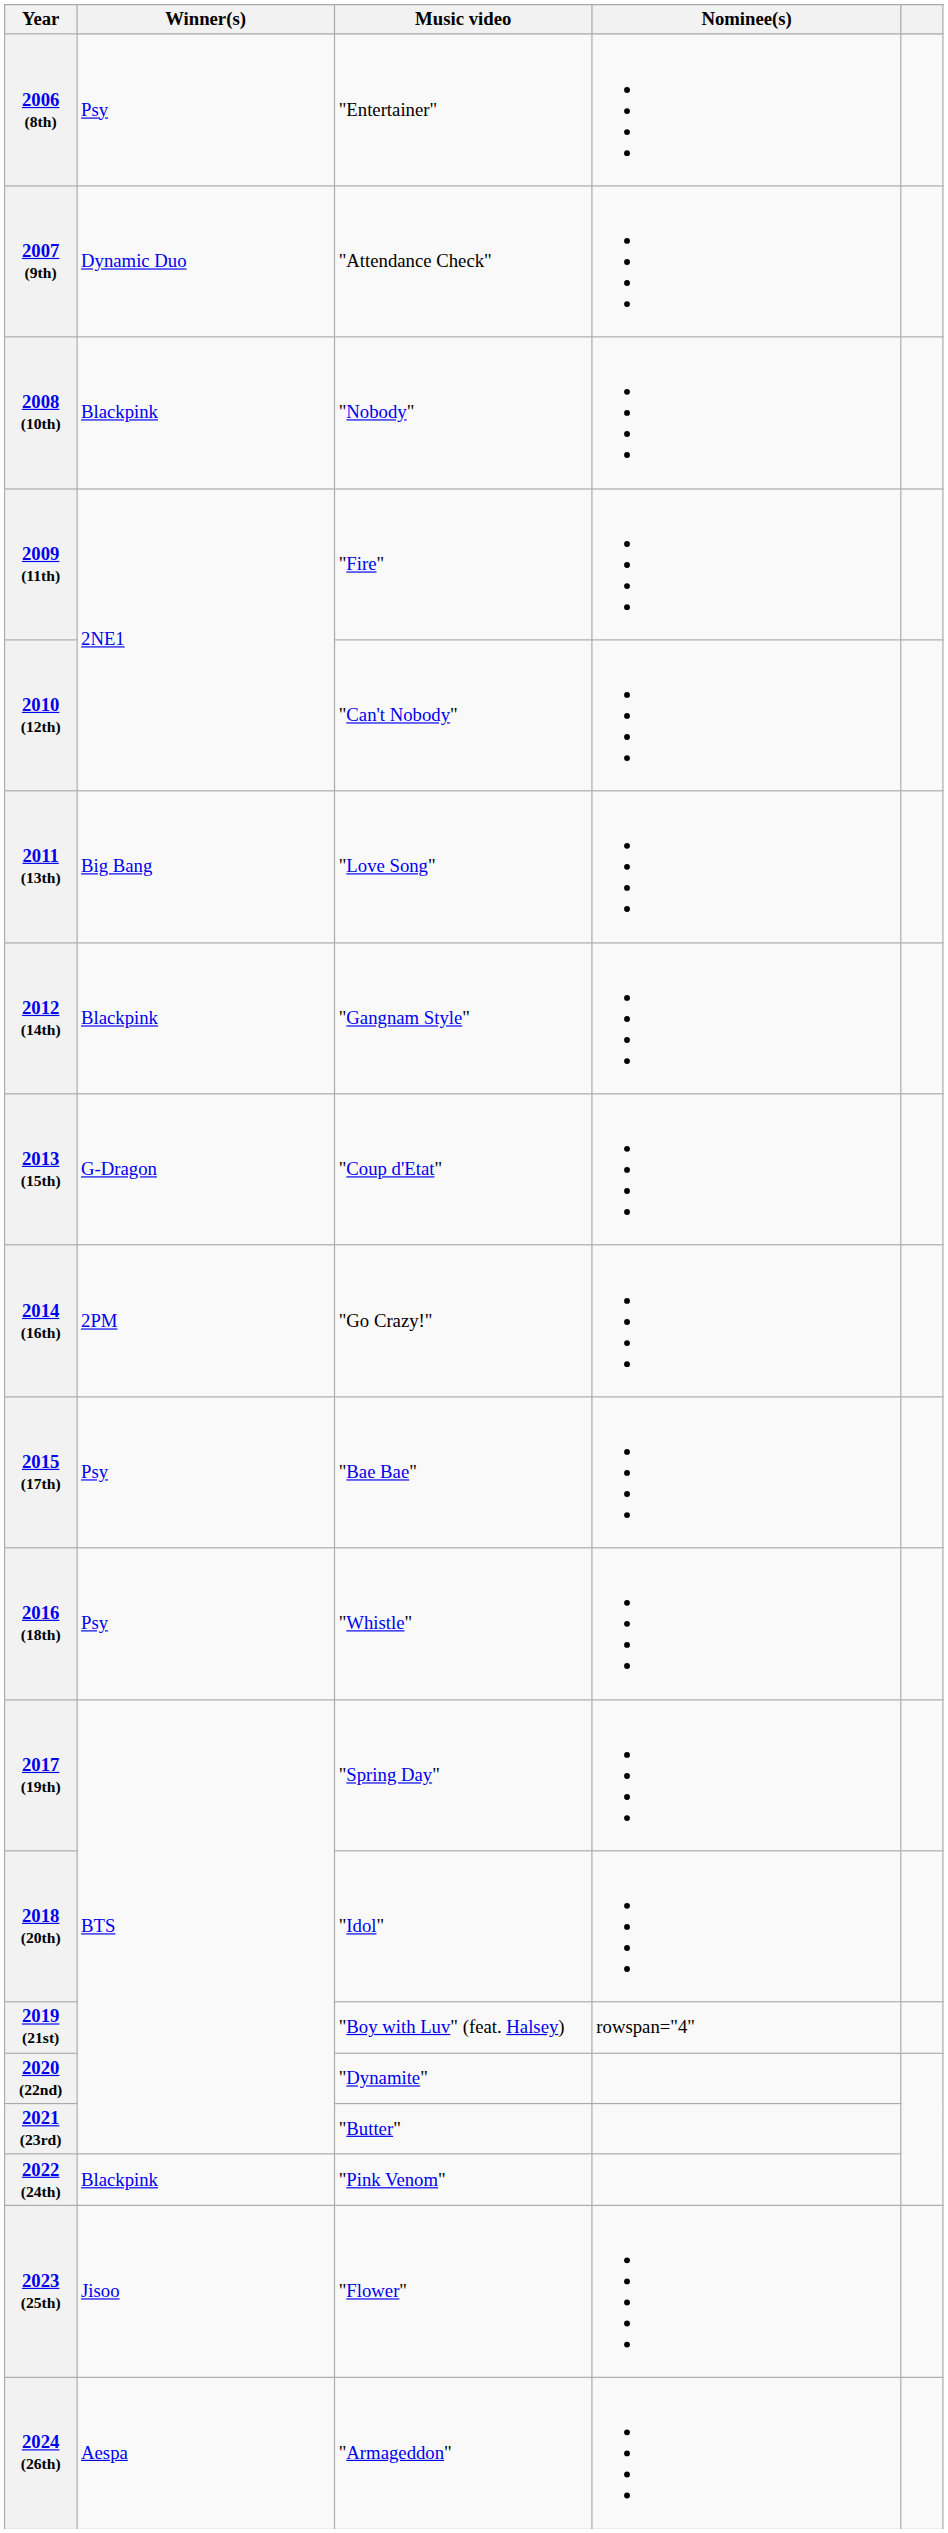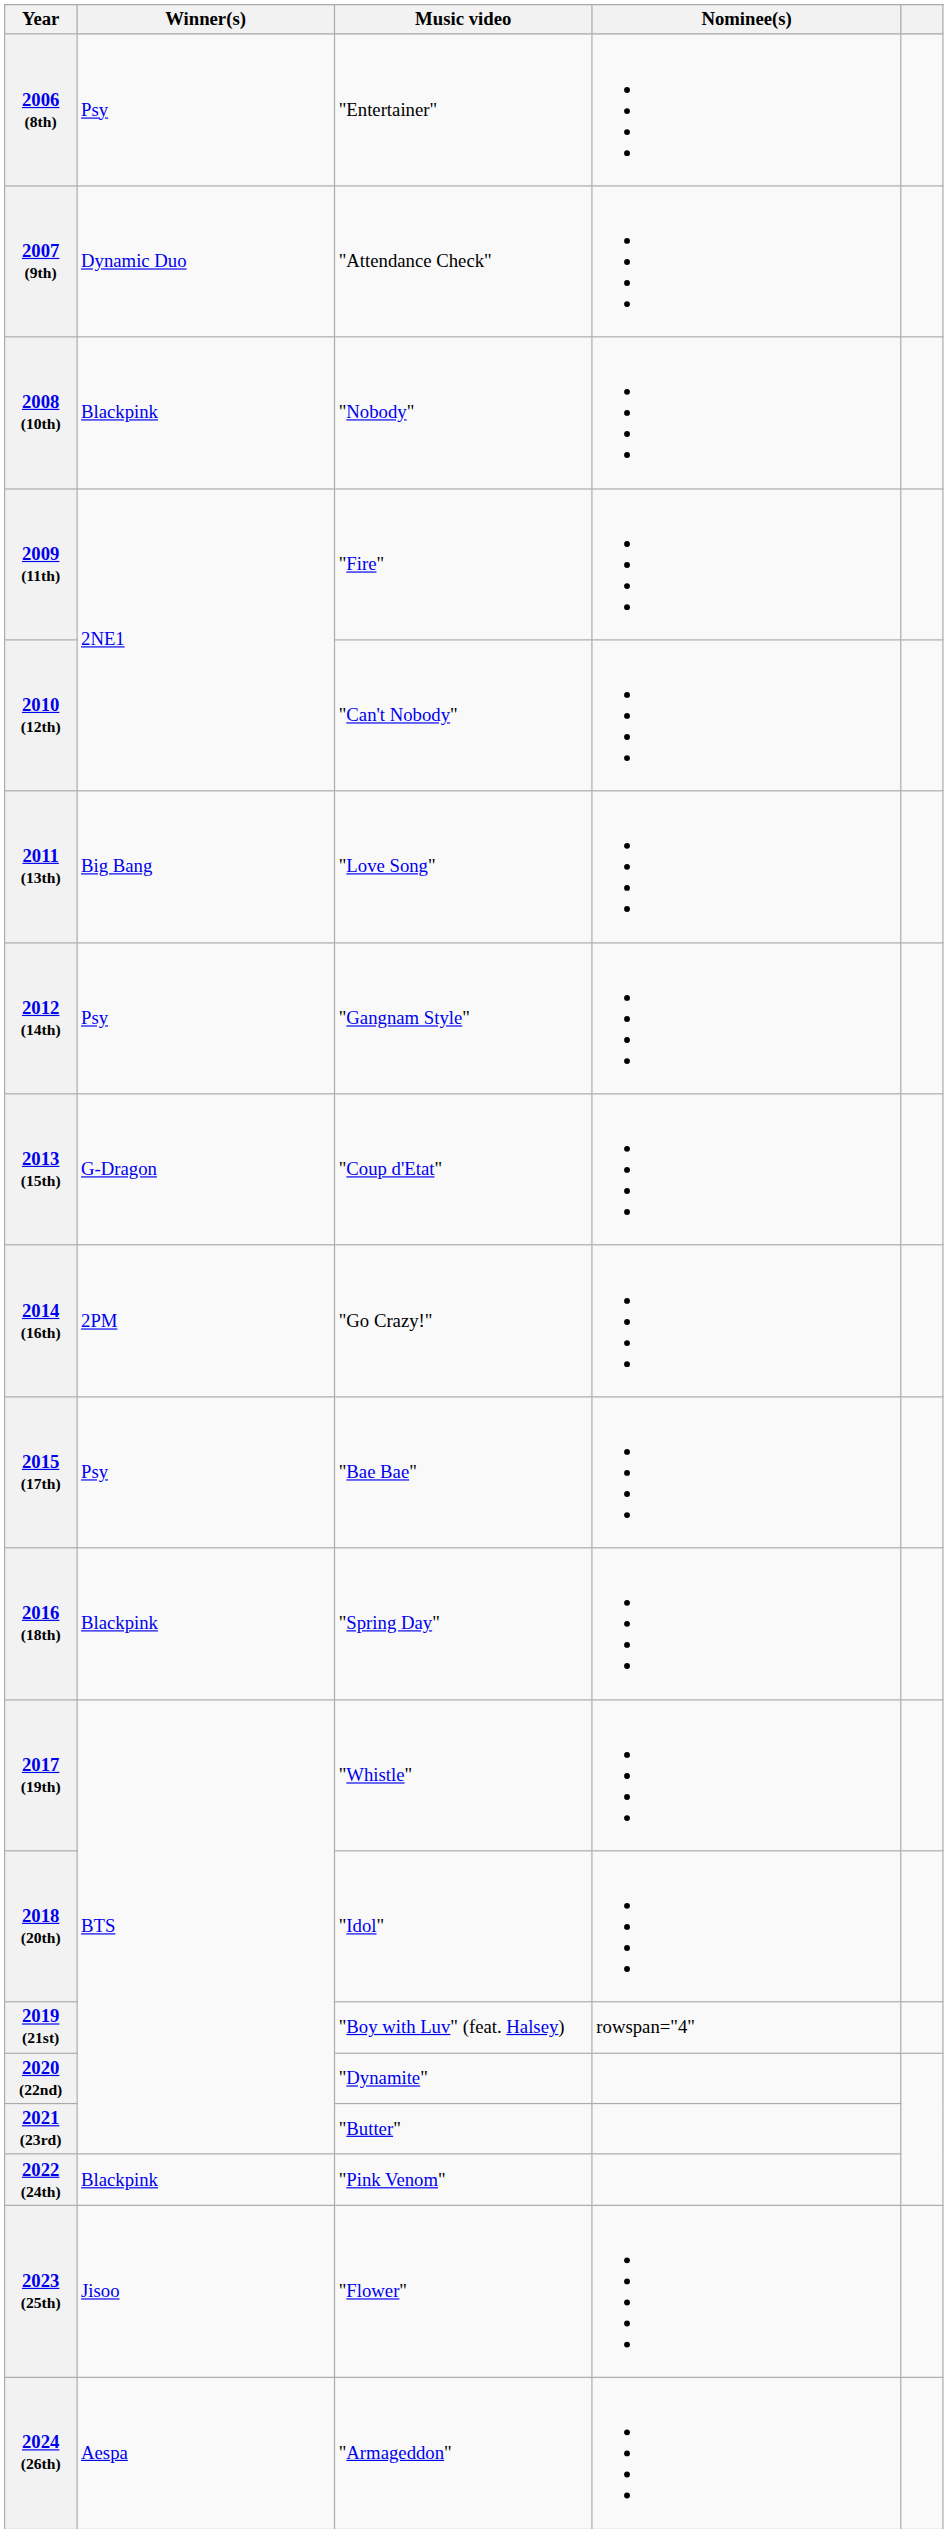(120, 1018) Blackpink -> (95, 1018) Psy
(95, 1623) Psy -> (120, 1623) Blackpink
(375, 1623) "Whistle" -> (389, 1623) "Spring Day"
(389, 1774) "Spring Day" -> (375, 1774) "Whistle"
